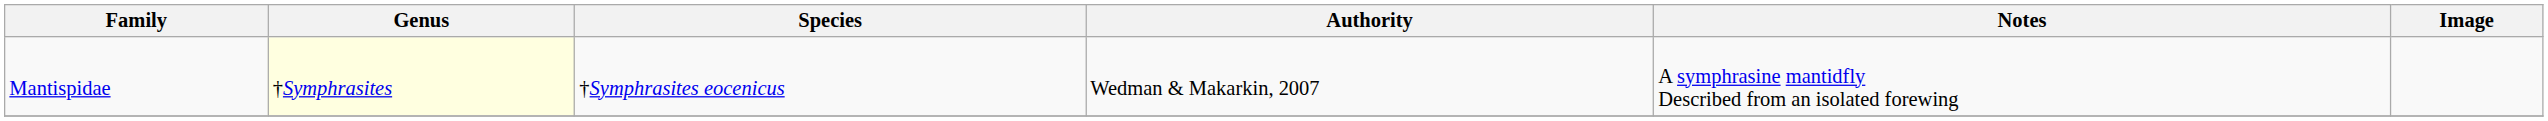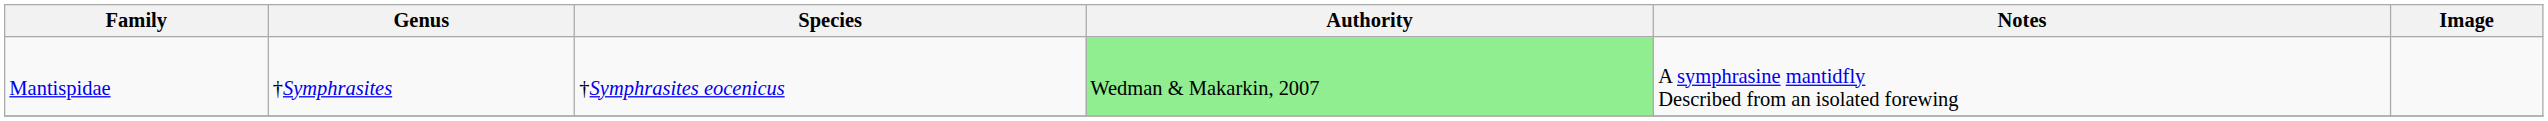(332, 87) lightyellow background -> (332, 87) no background
(1205, 87) no background -> (1205, 87) lightgreen background
